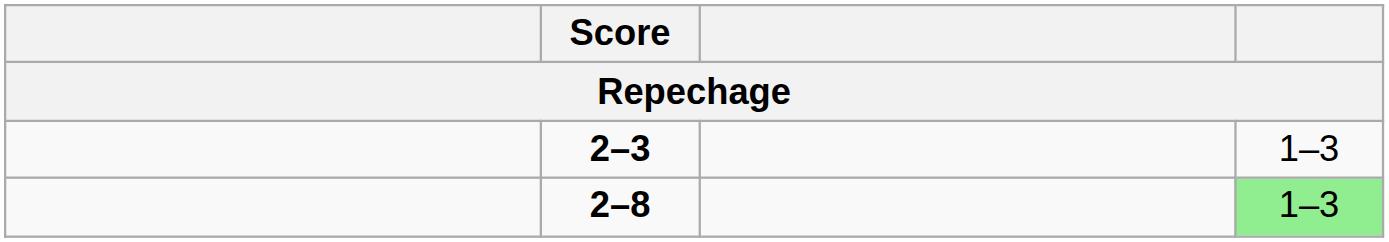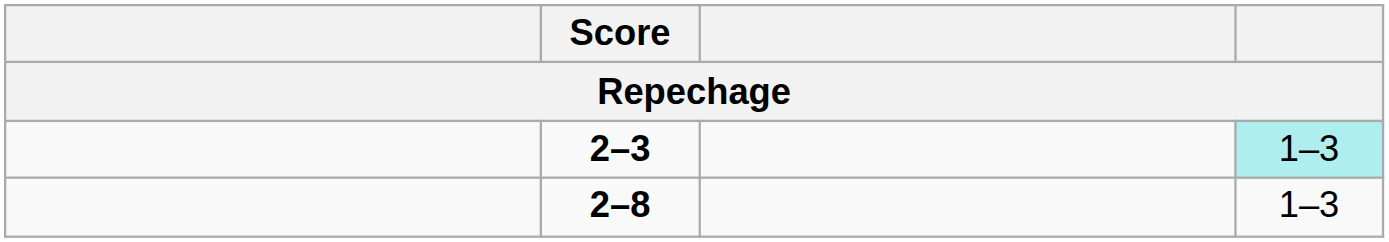(1309, 148) no background -> (1309, 148) paleturquoise background
(1309, 206) lightgreen background -> (1309, 206) no background
